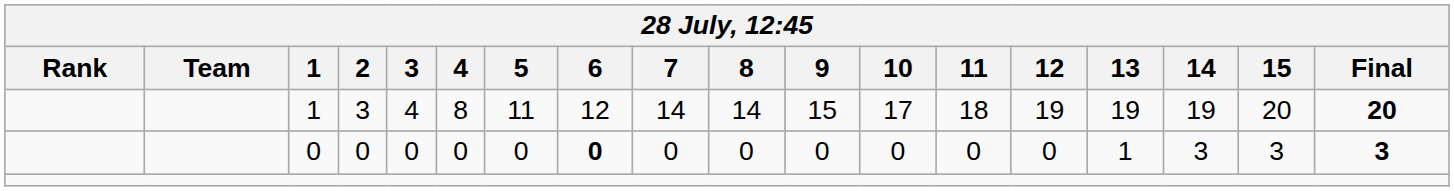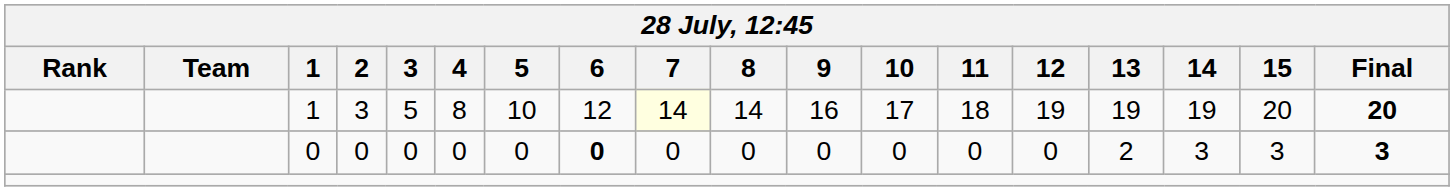(412, 109) 4 -> (411, 109) 5
(521, 109) 11 -> (522, 109) 10
(671, 109) no background -> (673, 109) lightyellow background
(822, 109) 15 -> (824, 109) 16
(1125, 151) 1 -> (1126, 151) 2
